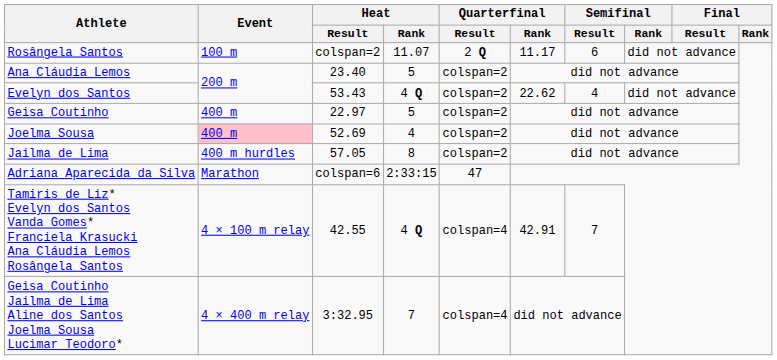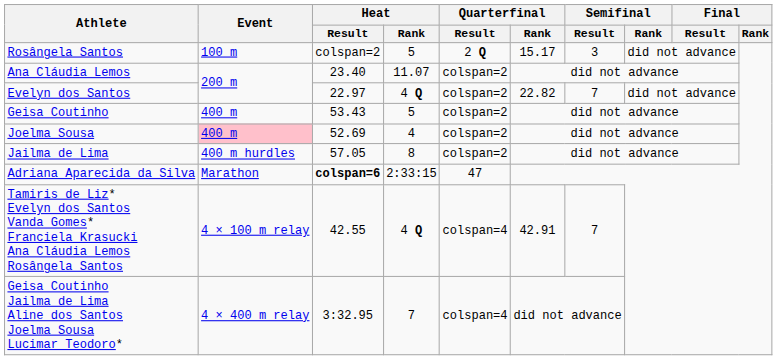(411, 53) 11.07 -> (411, 53) 5
(537, 53) 11.17 -> (537, 53) 15.17
(595, 53) 6 -> (595, 53) 3
(411, 73) 5 -> (411, 73) 11.07
(348, 93) 53.43 -> (348, 93) 22.97
(537, 93) 22.62 -> (537, 93) 22.82
(595, 93) 4 -> (595, 93) 7
(348, 113) 22.97 -> (348, 113) 53.43
(348, 174) normal -> (348, 174) bold
